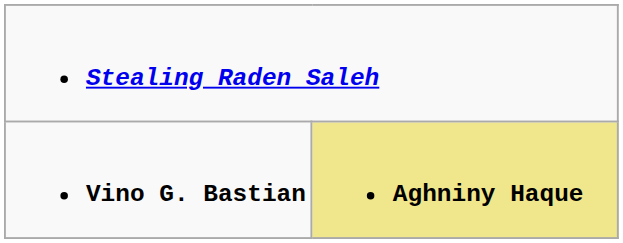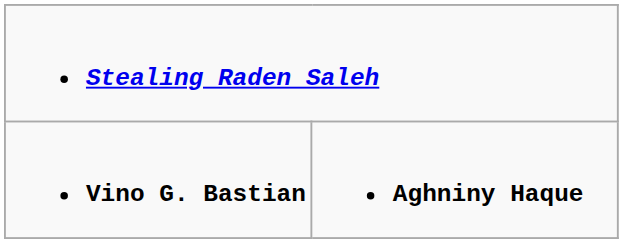(465, 194) khaki background -> (465, 194) no background
